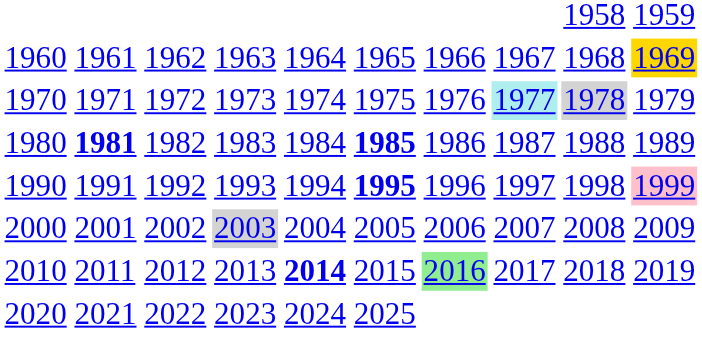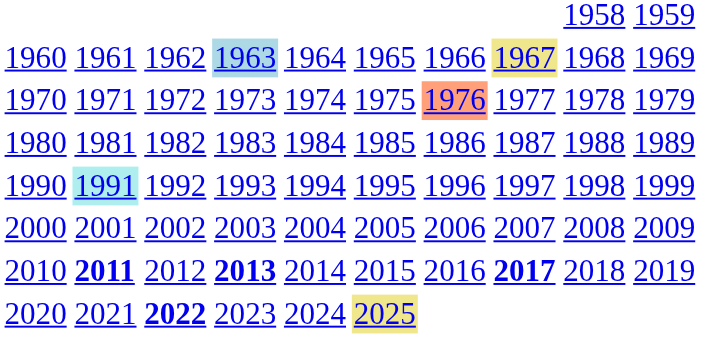(245, 57) no background -> (245, 57) lightblue background
(525, 57) no background -> (525, 57) khaki background
(664, 57) gold background -> (664, 57) no background
(455, 100) no background -> (455, 100) lightsalmon background
(525, 100) paleturquoise background -> (525, 100) no background
(594, 100) lightgrey background -> (594, 100) no background
(105, 142) bold -> (105, 142) normal
(385, 142) bold -> (385, 142) normal
(105, 185) no background -> (105, 185) paleturquoise background
(385, 185) bold -> (385, 185) normal
(664, 185) pink background -> (664, 185) no background
(245, 228) lightgrey background -> (245, 228) no background
(105, 270) normal -> (105, 270) bold
(245, 270) normal -> (245, 270) bold
(315, 270) bold -> (315, 270) normal
(455, 270) lightgreen background -> (455, 270) no background
(525, 270) normal -> (525, 270) bold
(175, 313) normal -> (175, 313) bold
(385, 313) no background -> (385, 313) khaki background
